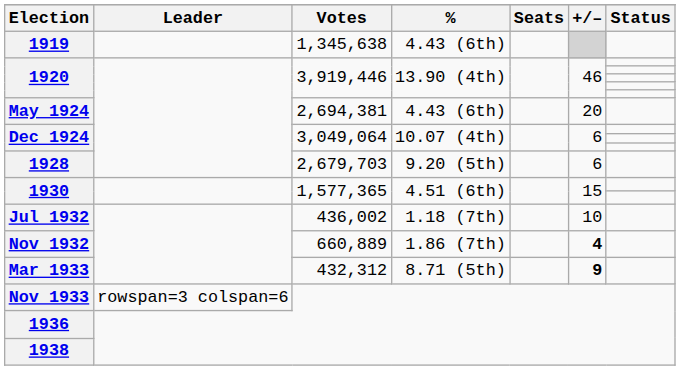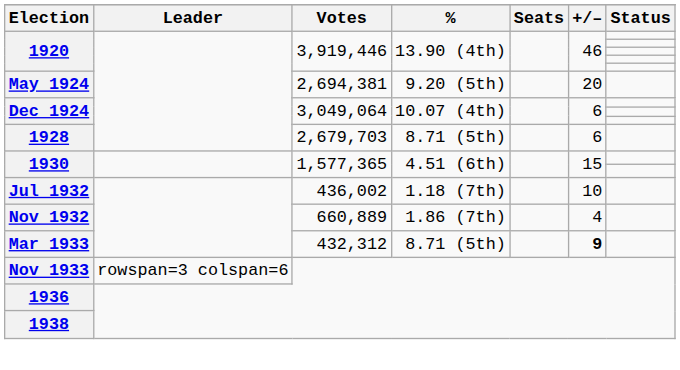- row: (49, 44)
(455, 111) 4.43 (6th) -> (455, 84) 9.20 (5th)
(455, 164) 9.20 (5th) -> (455, 138) 8.71 (5th)
(597, 244) bold -> (597, 218) normal
